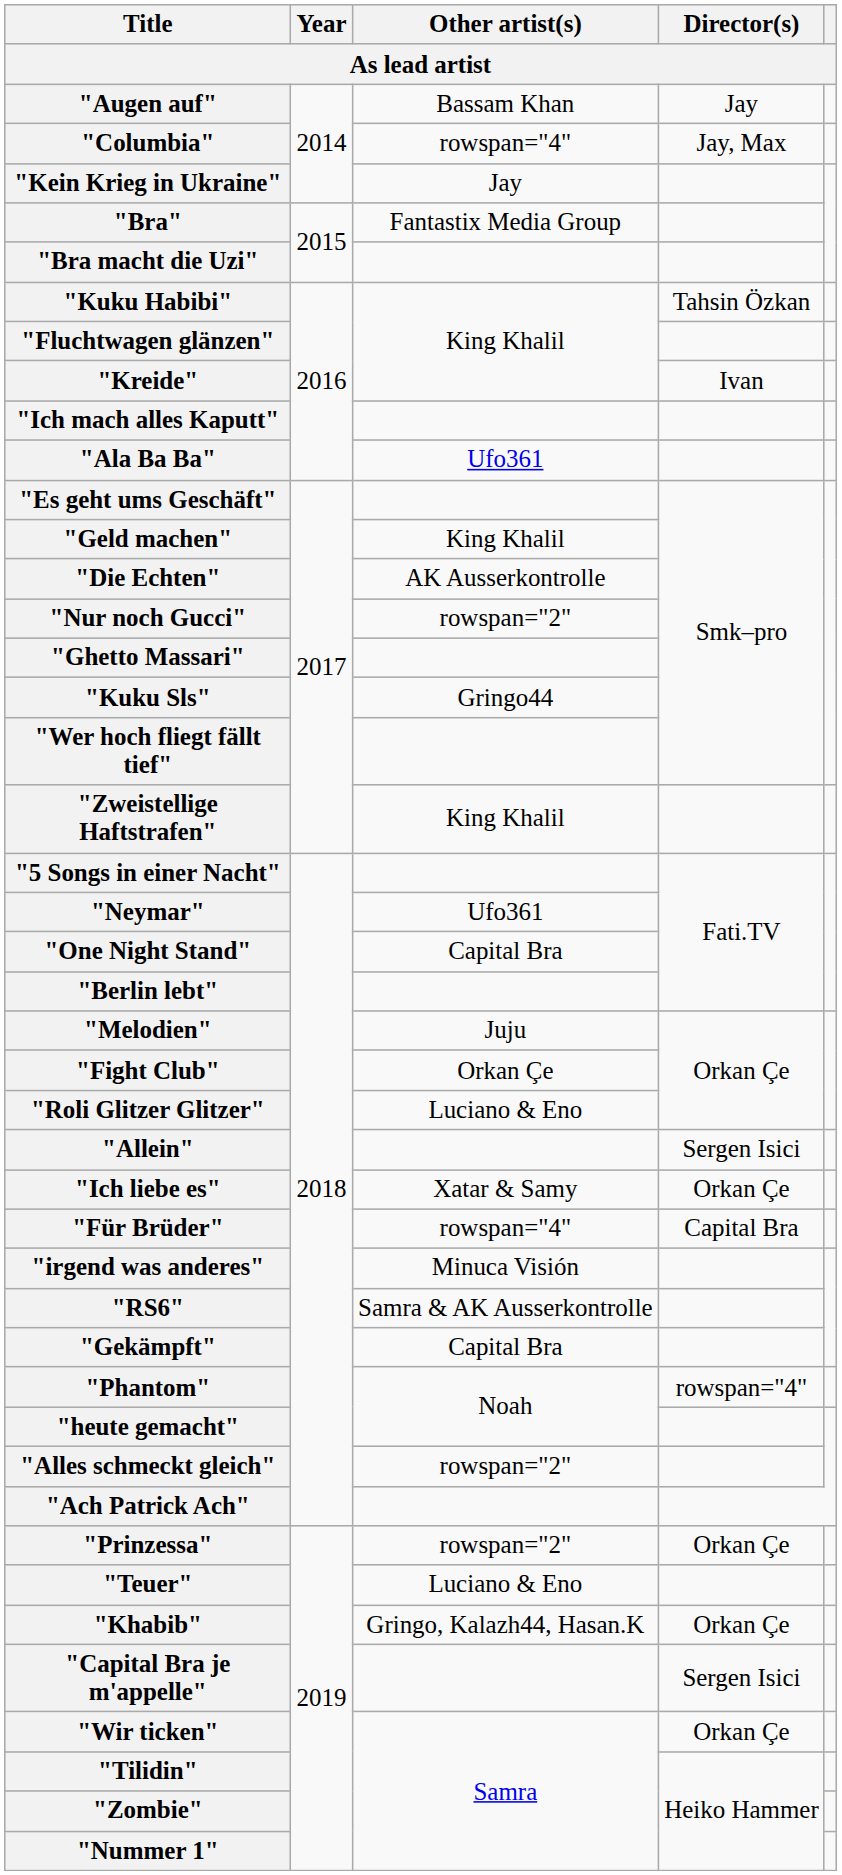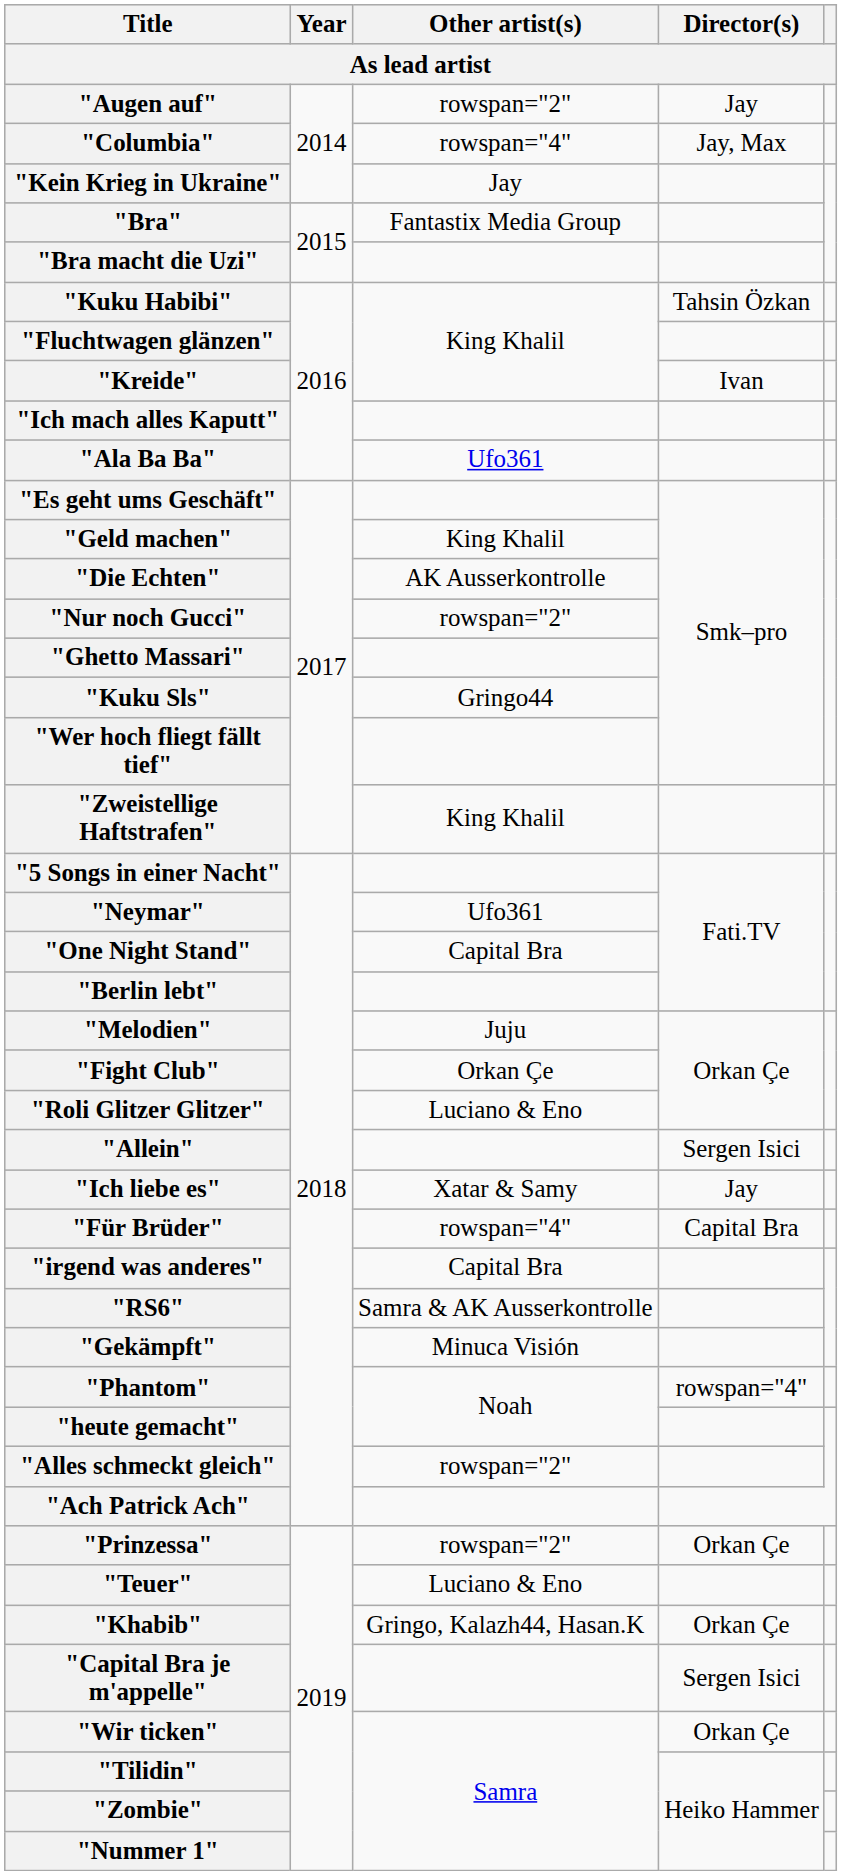(505, 103) Bassam Khan -> (505, 103) rowspan="2"
(741, 1188) Orkan Çe -> (741, 1188) Jay
(505, 1268) Minuca Visión -> (505, 1268) Capital Bra
(505, 1347) Capital Bra -> (505, 1347) Minuca Visión
